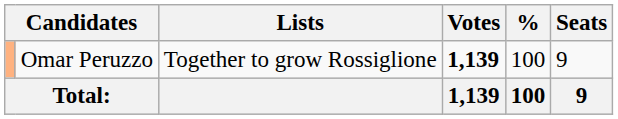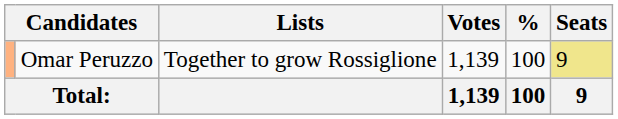(473, 59) bold -> (473, 59) normal
(562, 59) no background -> (562, 59) khaki background
